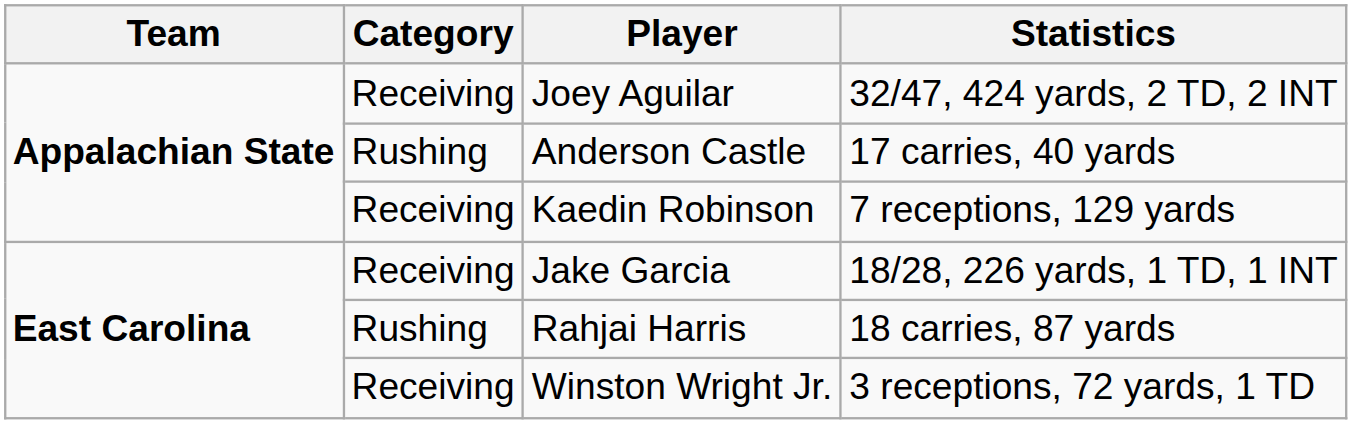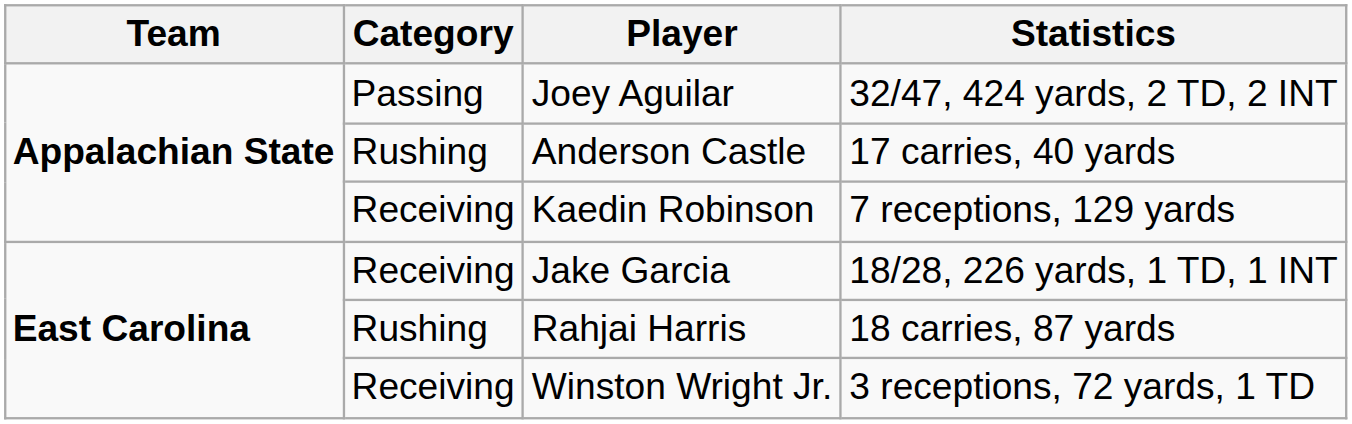(433, 92) Receiving -> (418, 92) Passing
